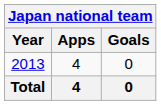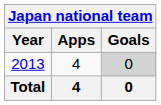(129, 64) no background -> (129, 64) lightgrey background
